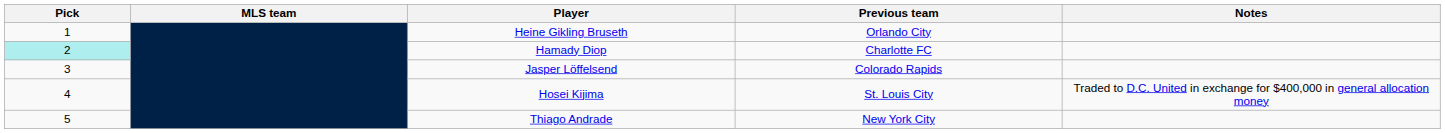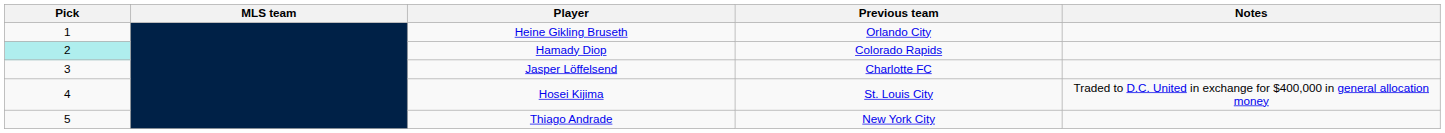(899, 50) Charlotte FC -> (899, 50) Colorado Rapids
(899, 69) Colorado Rapids -> (899, 69) Charlotte FC
